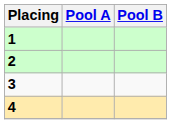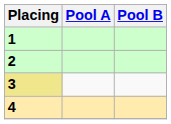(12, 84) no background -> (12, 84) khaki background
